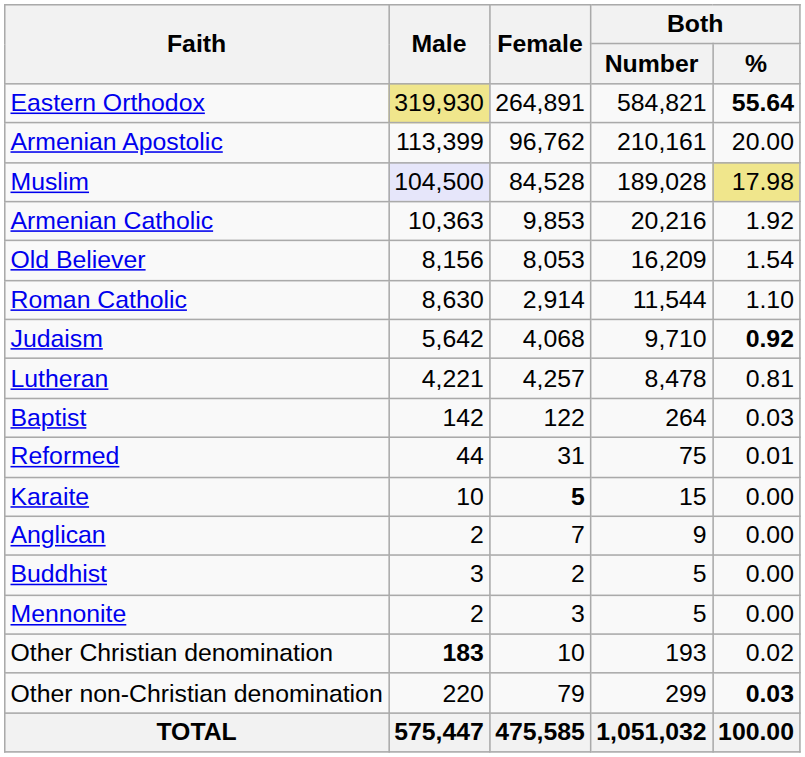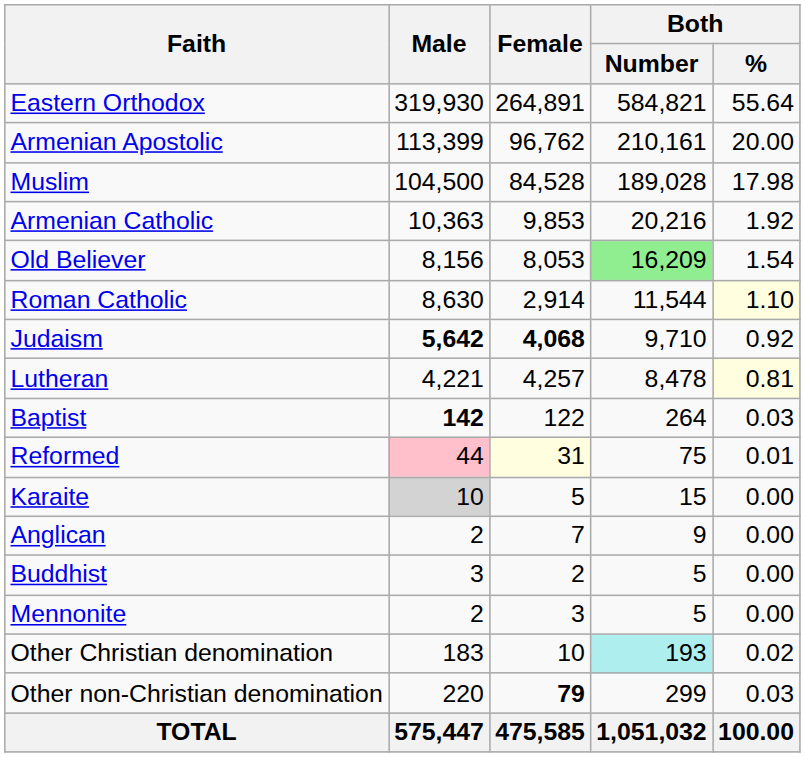(439, 102) khaki background -> (439, 102) no background
(763, 102) bold -> (763, 102) normal
(439, 181) lavender background -> (439, 181) no background
(763, 181) khaki background -> (763, 181) no background
(669, 260) no background -> (669, 260) lightgreen background
(770, 299) no background -> (770, 299) lightyellow background
(453, 338) normal -> (453, 338) bold
(554, 338) normal -> (554, 338) bold
(770, 338) bold -> (770, 338) normal
(770, 378) no background -> (770, 378) lightyellow background
(463, 417) normal -> (463, 417) bold
(470, 456) no background -> (470, 456) pink background
(571, 456) no background -> (571, 456) lightyellow background
(470, 496) no background -> (470, 496) lightgrey background
(578, 496) bold -> (578, 496) normal
(463, 653) bold -> (463, 653) normal
(686, 653) no background -> (686, 653) paleturquoise background
(571, 692) normal -> (571, 692) bold
(770, 692) bold -> (770, 692) normal
